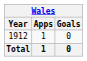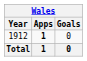(43, 37) normal -> (43, 37) bold
